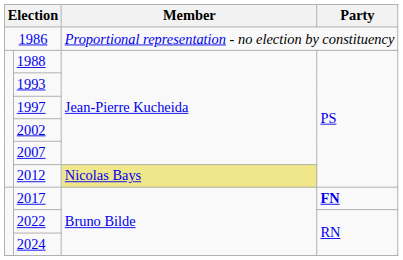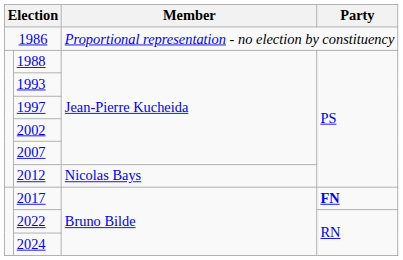(103, 175) khaki background -> (103, 175) no background
